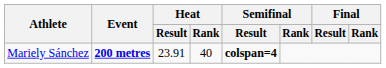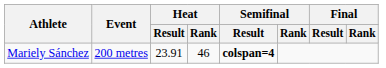(122, 53) bold -> (121, 53) normal
(206, 53) 40 -> (203, 53) 46
